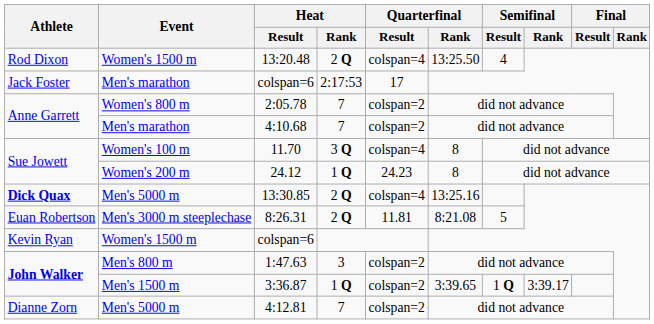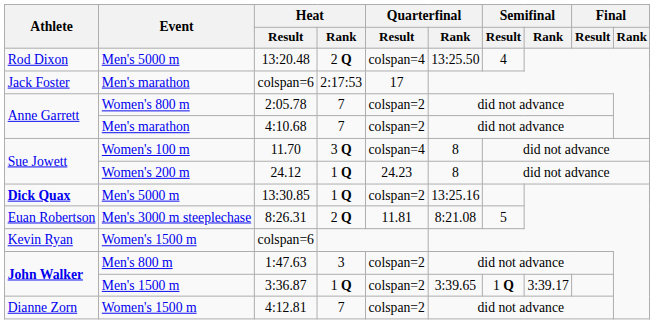(149, 60) Women's 1500 m -> (141, 60) Men's 5000 m
(341, 195) 2 Q -> (341, 195) 1 Q
(397, 195) colspan=4 -> (397, 195) colspan=2
(141, 308) Men's 5000 m -> (149, 308) Women's 1500 m
